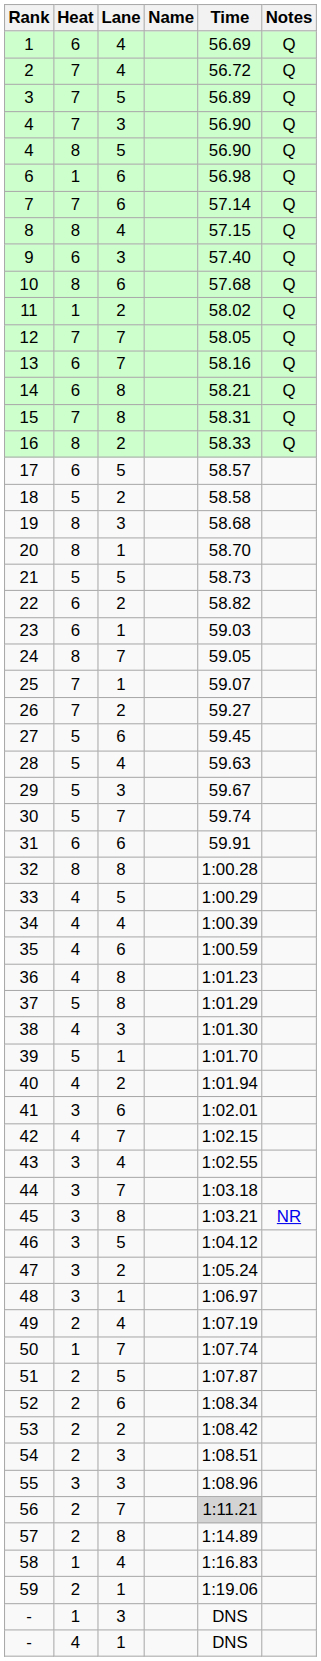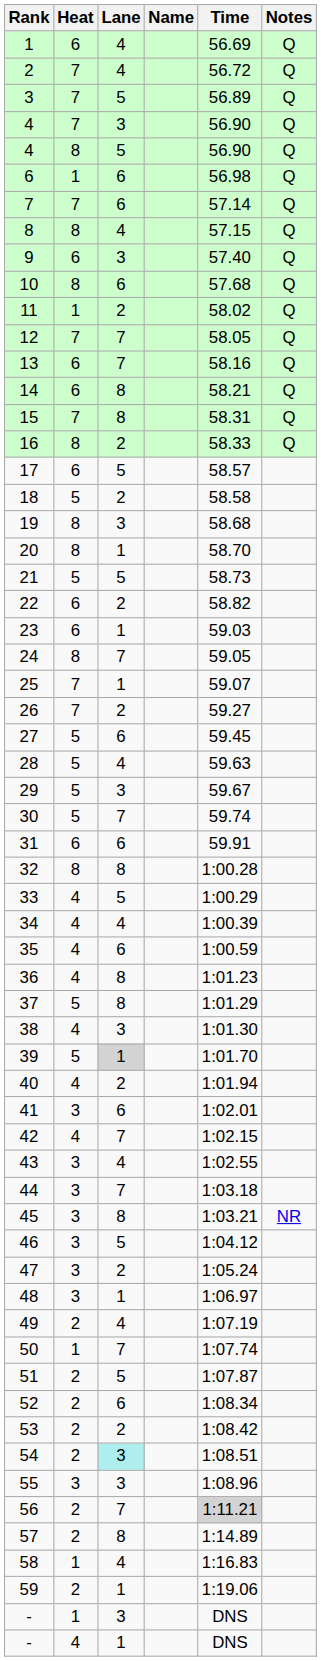(121, 1056) no background -> (121, 1056) lightgrey background
(121, 1456) no background -> (121, 1456) paleturquoise background
